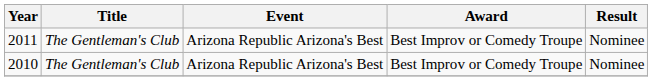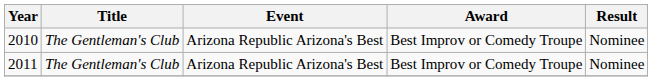rows swapped: (23, 64) <-> (23, 40)
